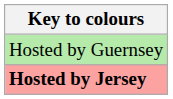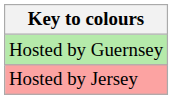(78, 79) bold -> (73, 79) normal
